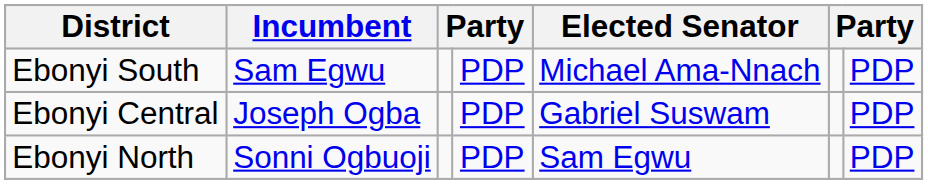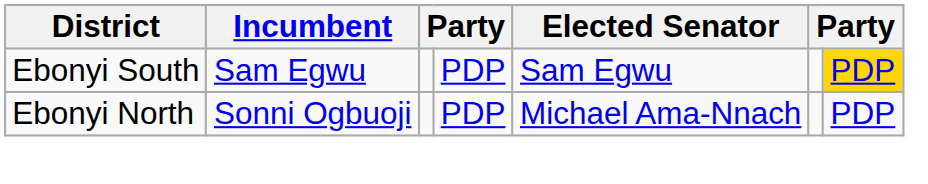(680, 70) Michael Ama-Nnach -> (596, 70) Sam Egwu
(882, 70) no background -> (863, 70) gold background
- row: (115, 113)
(615, 157) Sam Egwu -> (661, 113) Michael Ama-Nnach
